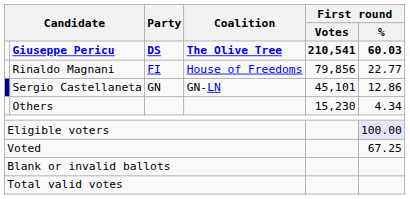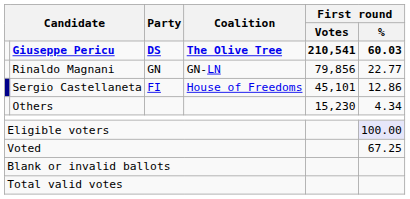(154, 69) FI -> (154, 69) GN
(245, 69) House of Freedoms -> (204, 69) GN-LN
(154, 87) GN -> (154, 87) FI
(204, 87) GN-LN -> (245, 87) House of Freedoms
